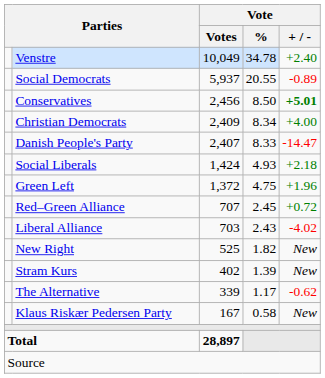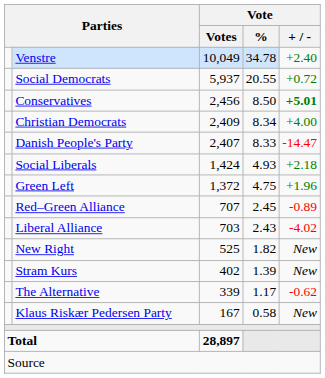(303, 79) -0.89 -> (301, 79) +0.72
(301, 206) +0.72 -> (303, 206) -0.89
